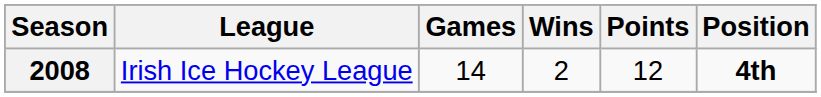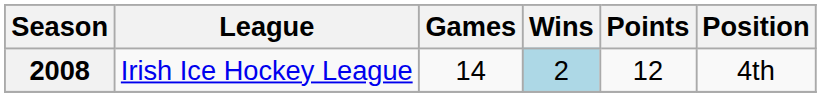(561, 70) no background -> (561, 70) lightblue background
(756, 70) bold -> (756, 70) normal
